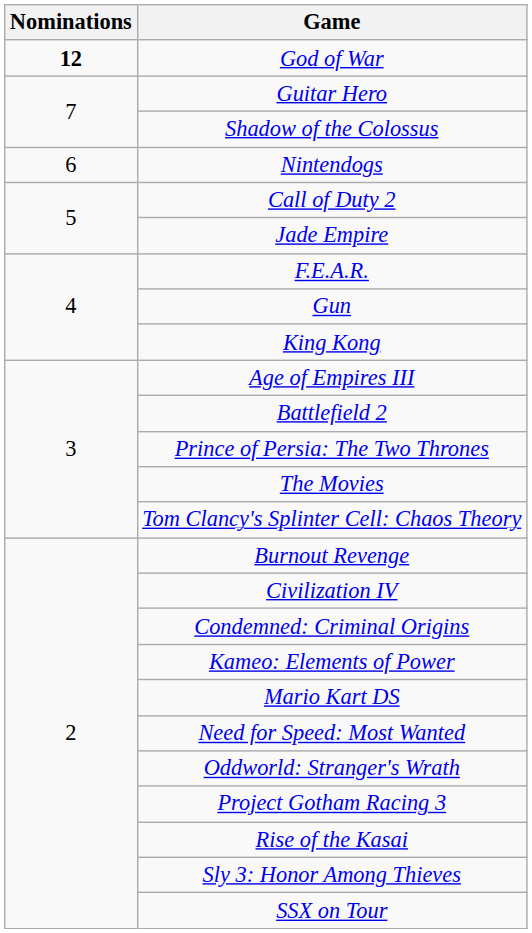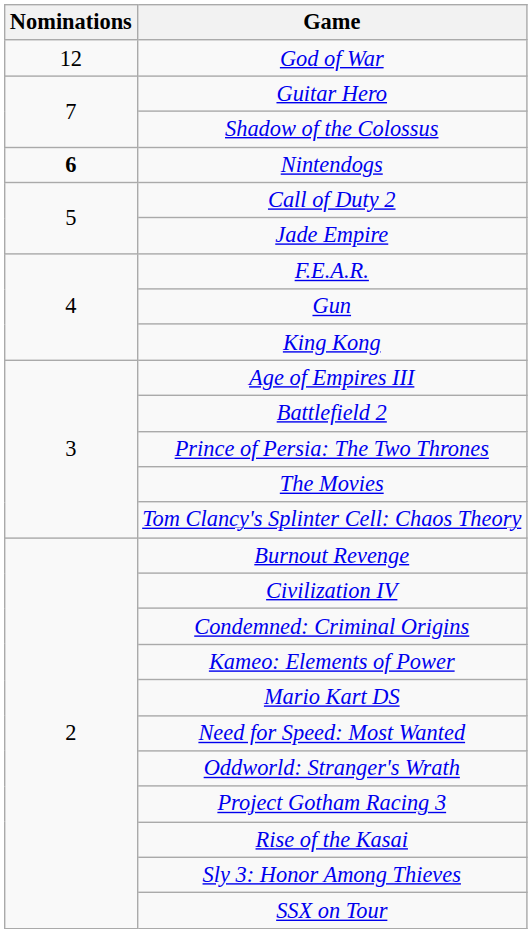(71, 57) bold -> (71, 57) normal
(71, 164) normal -> (71, 164) bold
